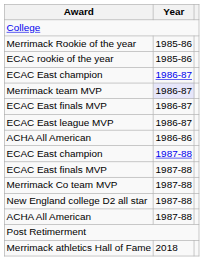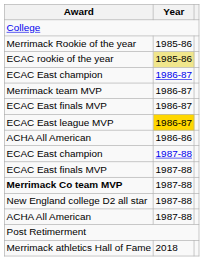(174, 59) no background -> (174, 59) khaki background
(174, 91) lavender background -> (174, 91) no background
(174, 122) no background -> (174, 122) gold background
(62, 185) normal -> (64, 185) bold
